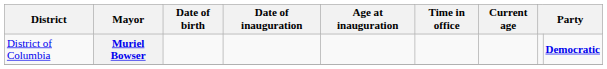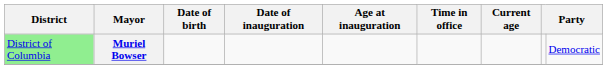(29, 49) no background -> (29, 49) lightgreen background
(573, 49) bold -> (574, 49) normal
